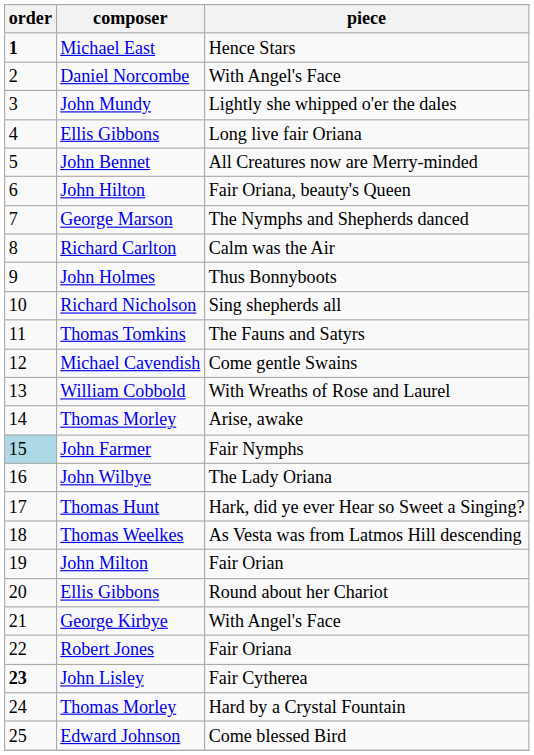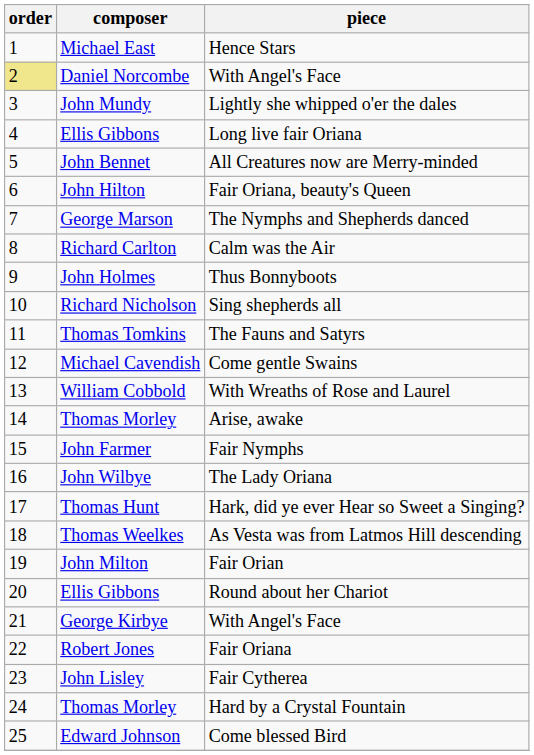(13, 47) bold -> (13, 47) normal
(13, 76) no background -> (13, 76) khaki background
(18, 448) lightblue background -> (18, 448) no background
(18, 678) bold -> (18, 678) normal
